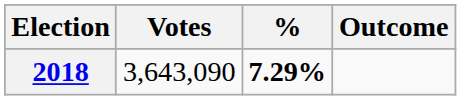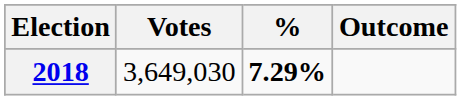(179, 71) 3,643,090 -> (179, 71) 3,649,030
